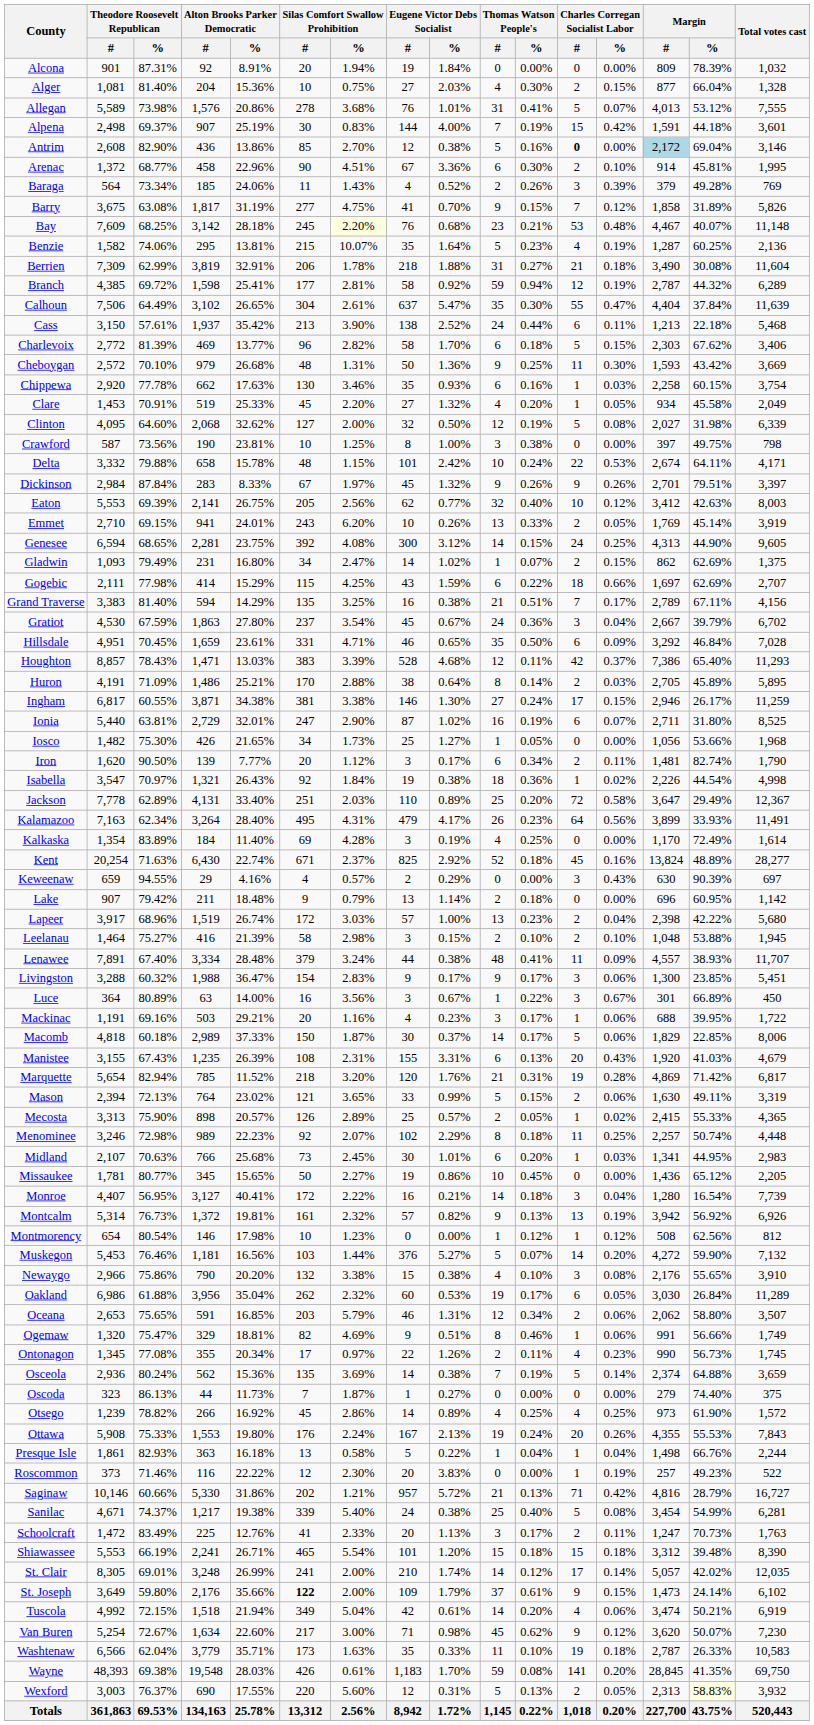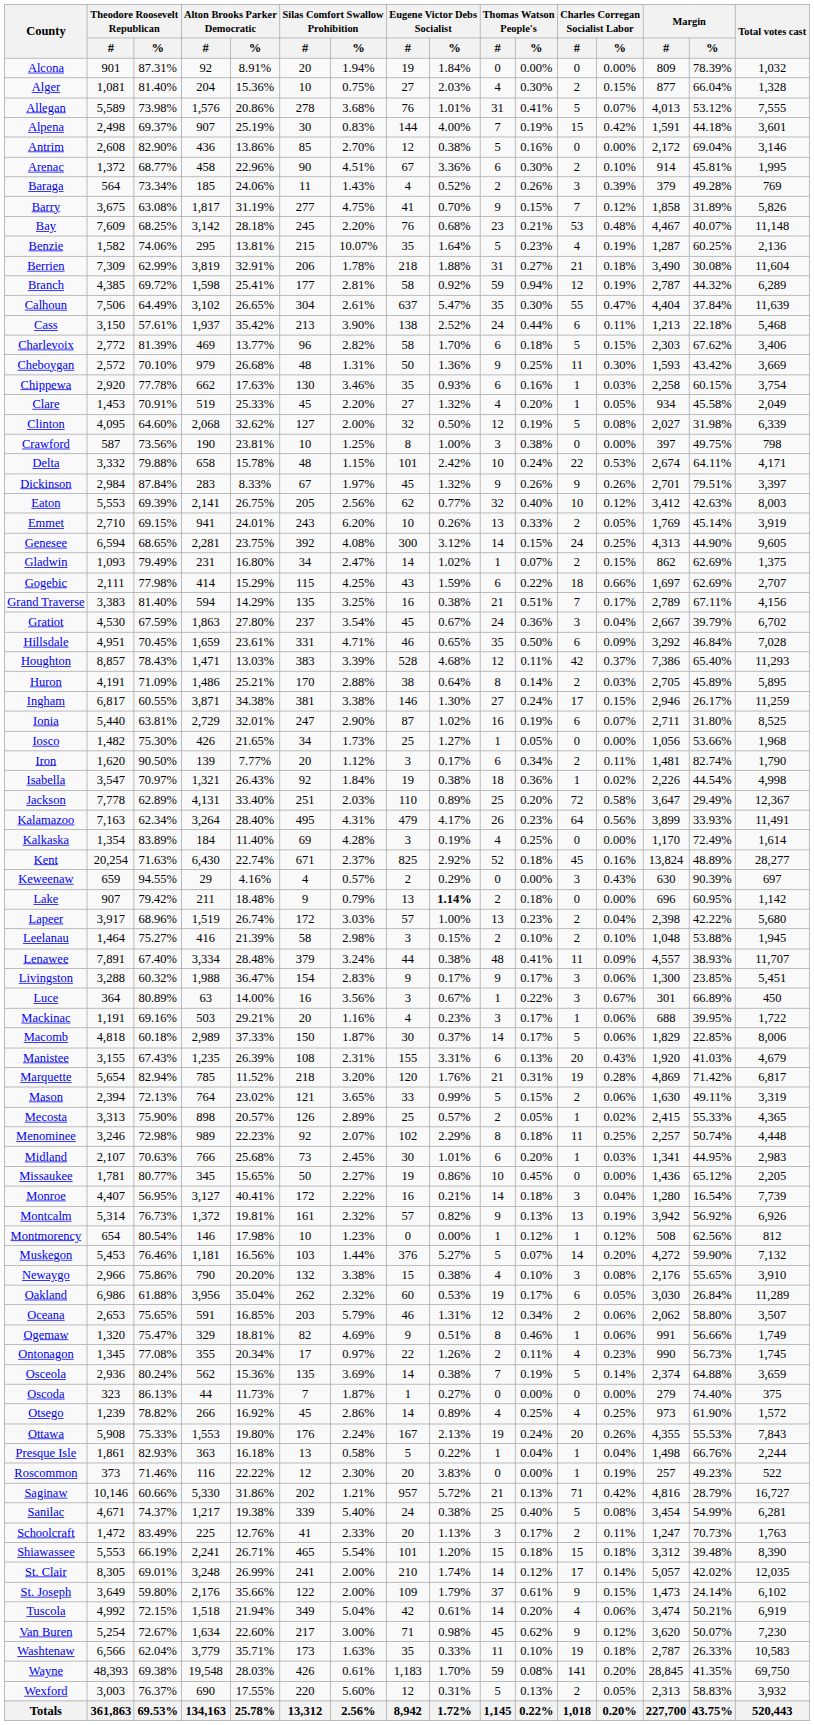(577, 147) bold -> (577, 147) normal
(666, 147) lightblue background -> (666, 147) no background
(358, 226) lightyellow background -> (358, 226) no background
(454, 899) normal -> (454, 899) bold
(305, 1592) bold -> (305, 1592) normal
(712, 1691) lightyellow background -> (712, 1691) no background
